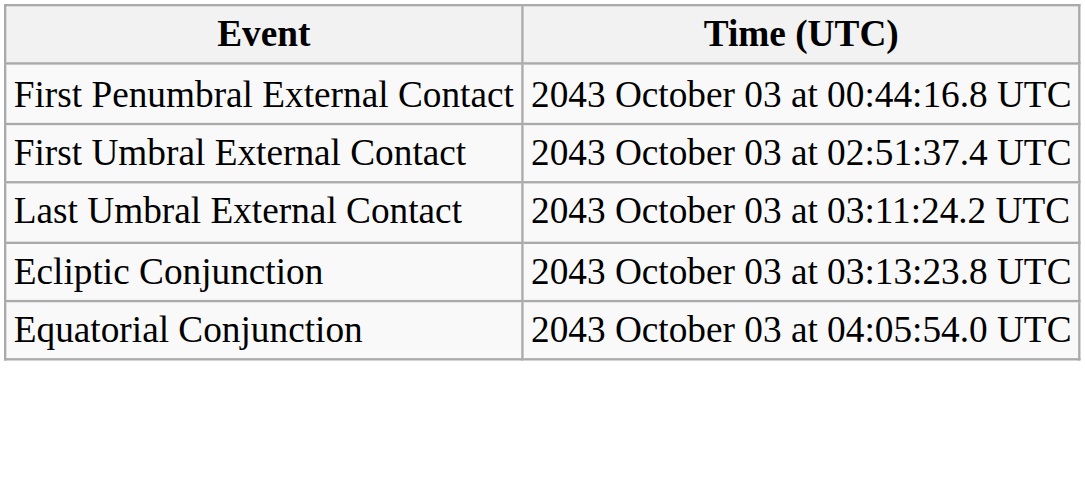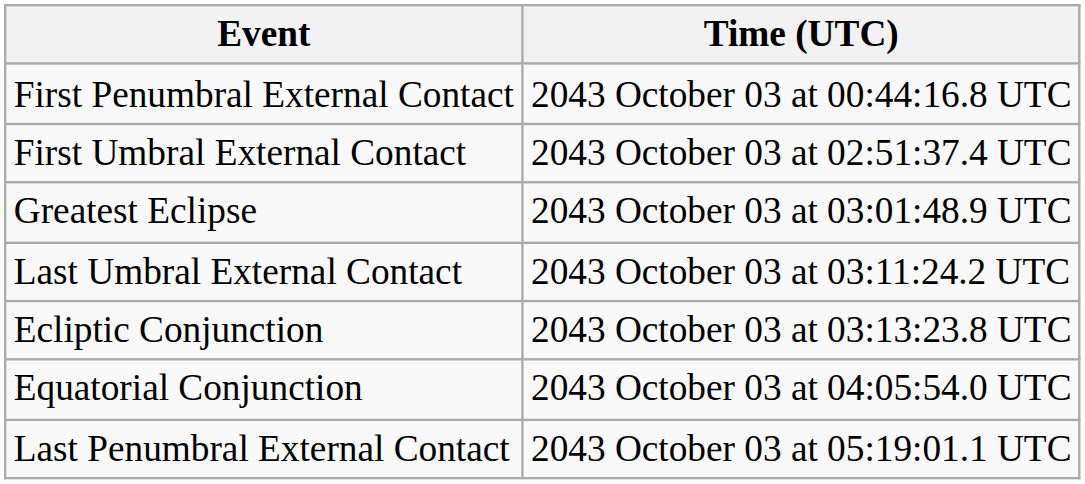+ row: (135, 211)
+ row: (262, 447)
